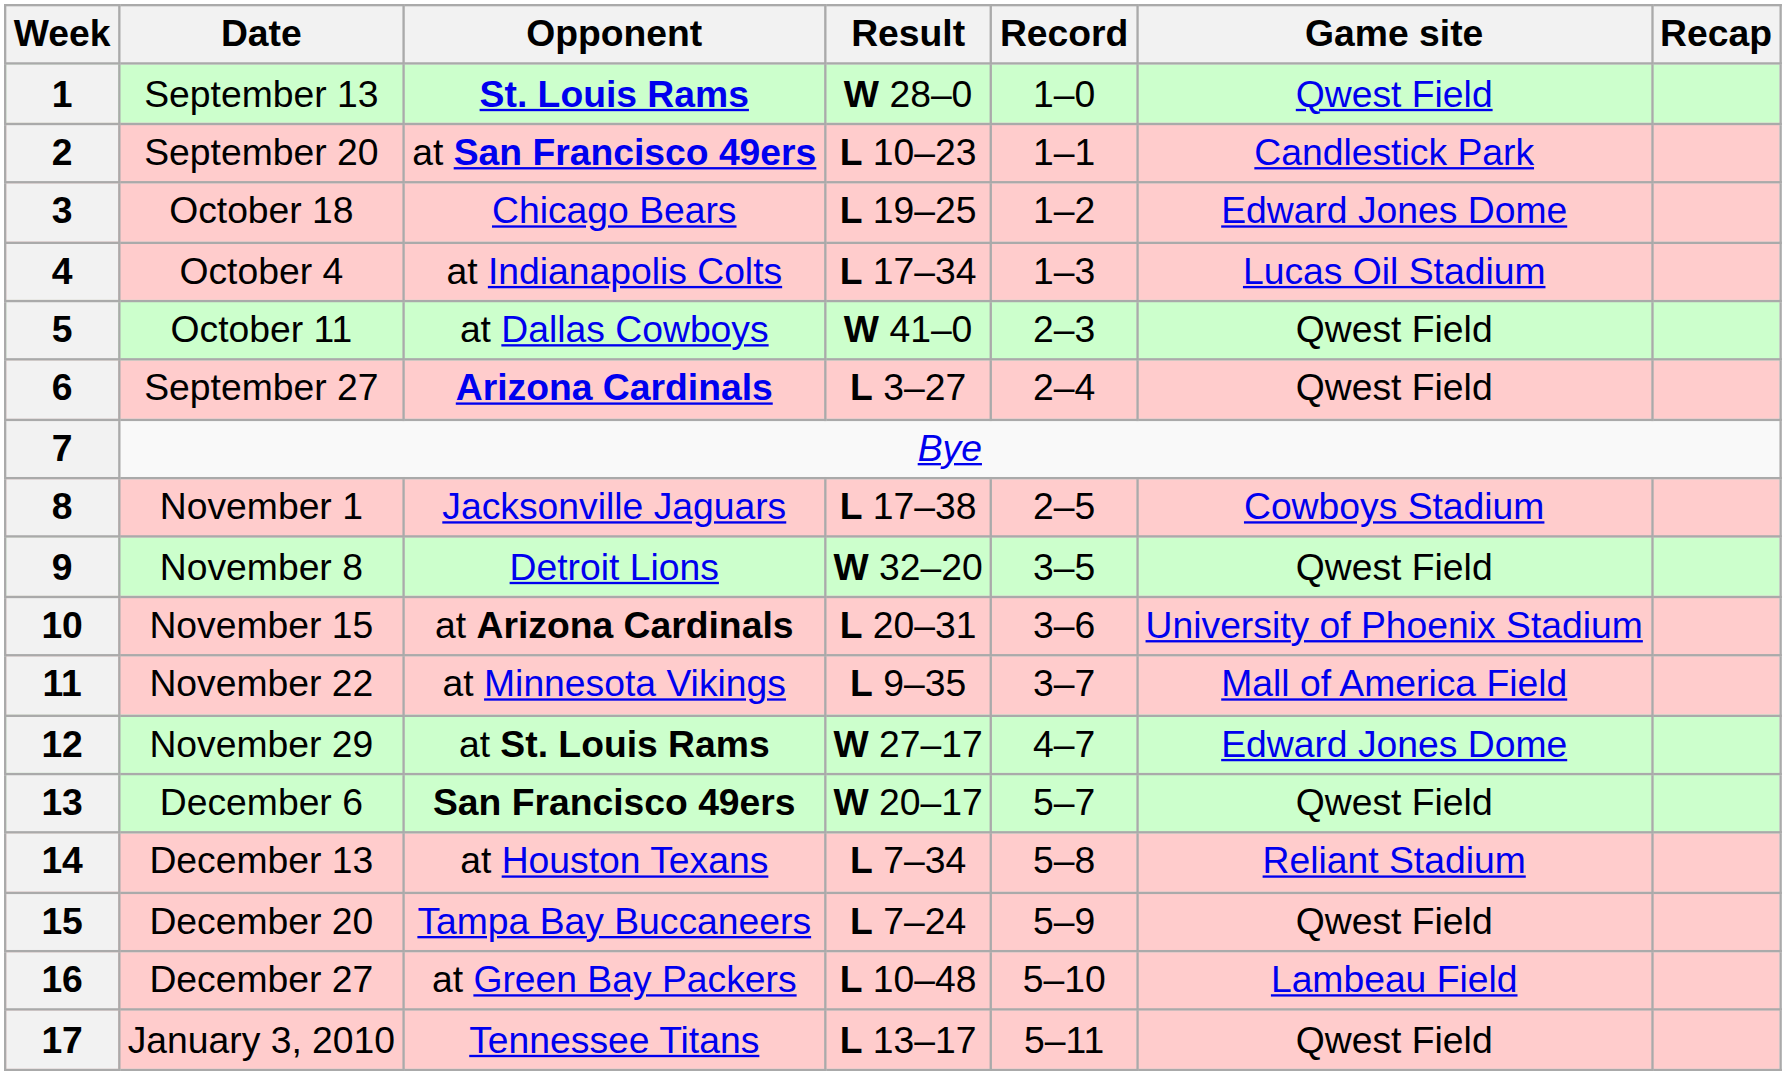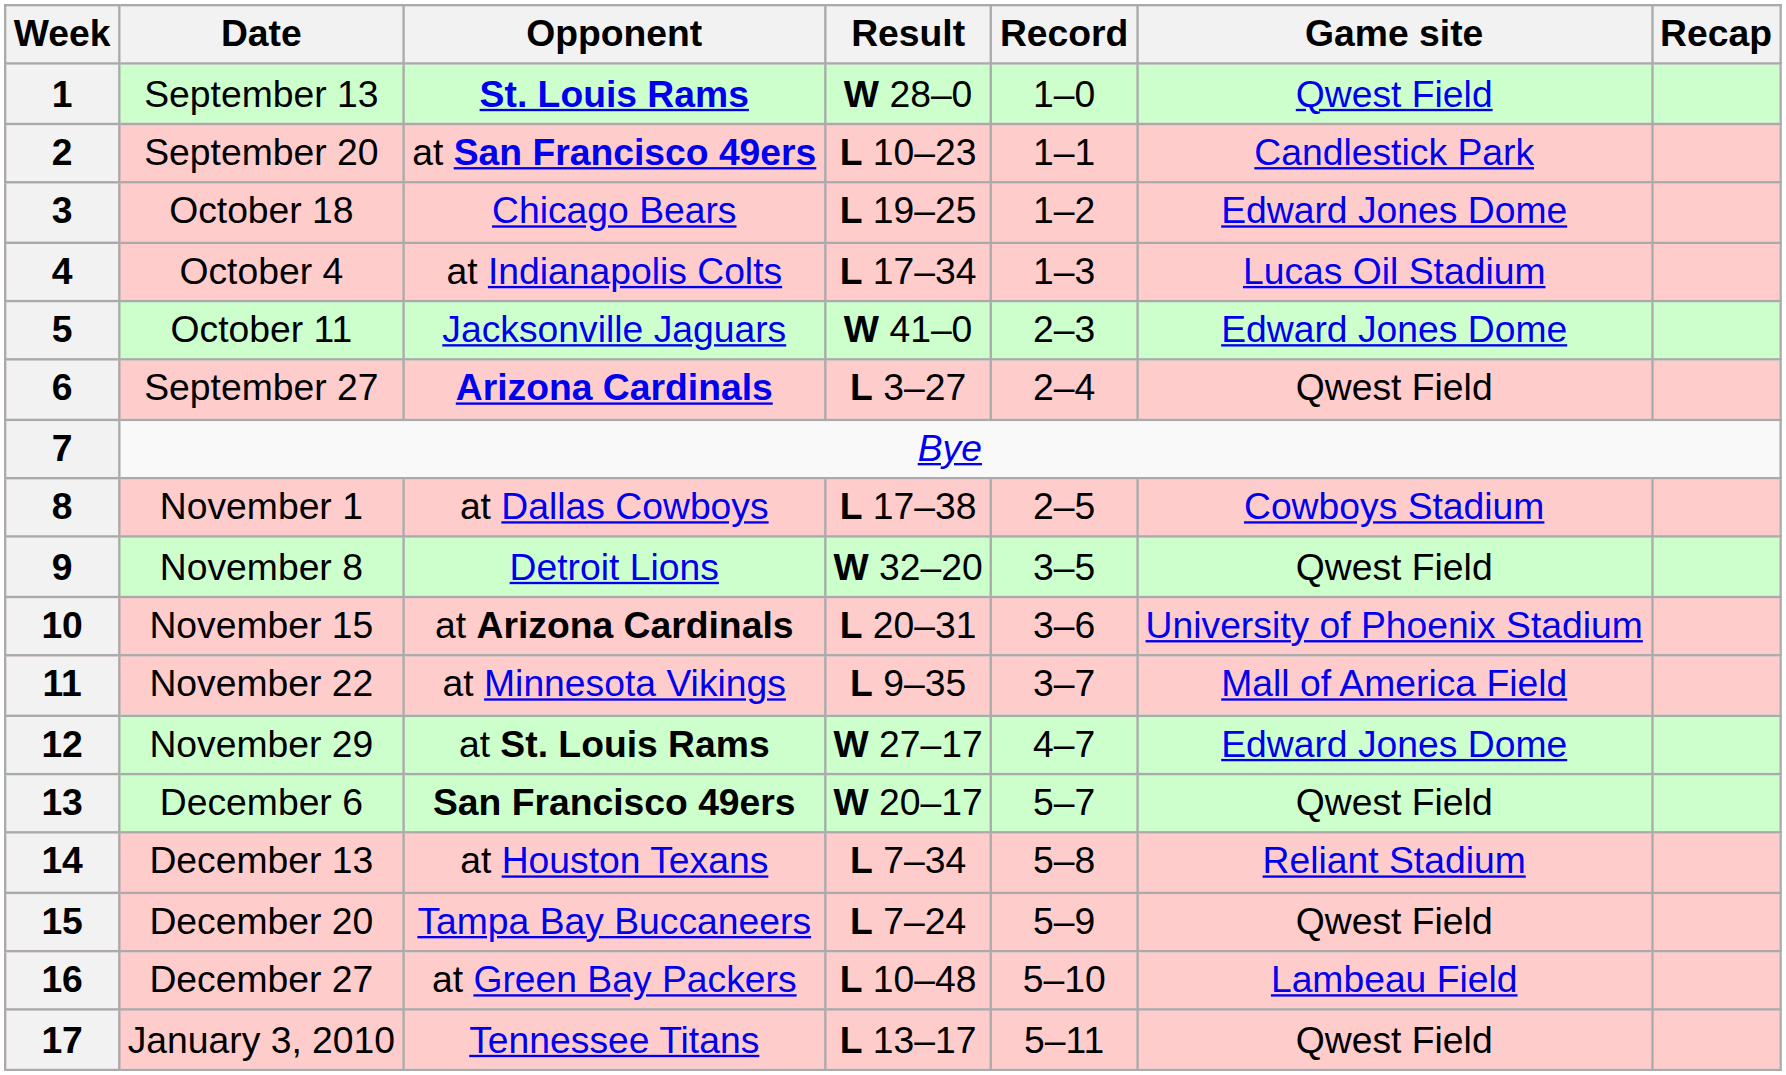(614, 329) at Dallas Cowboys -> (614, 329) Jacksonville Jaguars
(1394, 329) Qwest Field -> (1394, 329) Edward Jones Dome
(614, 507) Jacksonville Jaguars -> (614, 507) at Dallas Cowboys
